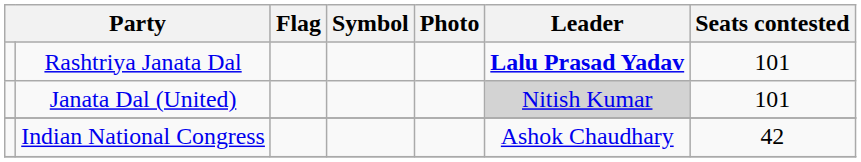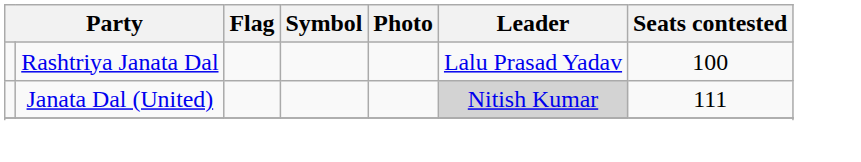(587, 61) bold -> (533, 61) normal
(772, 61) 101 -> (710, 61) 100
(772, 99) 101 -> (710, 99) 111
- row: (143, 136)
